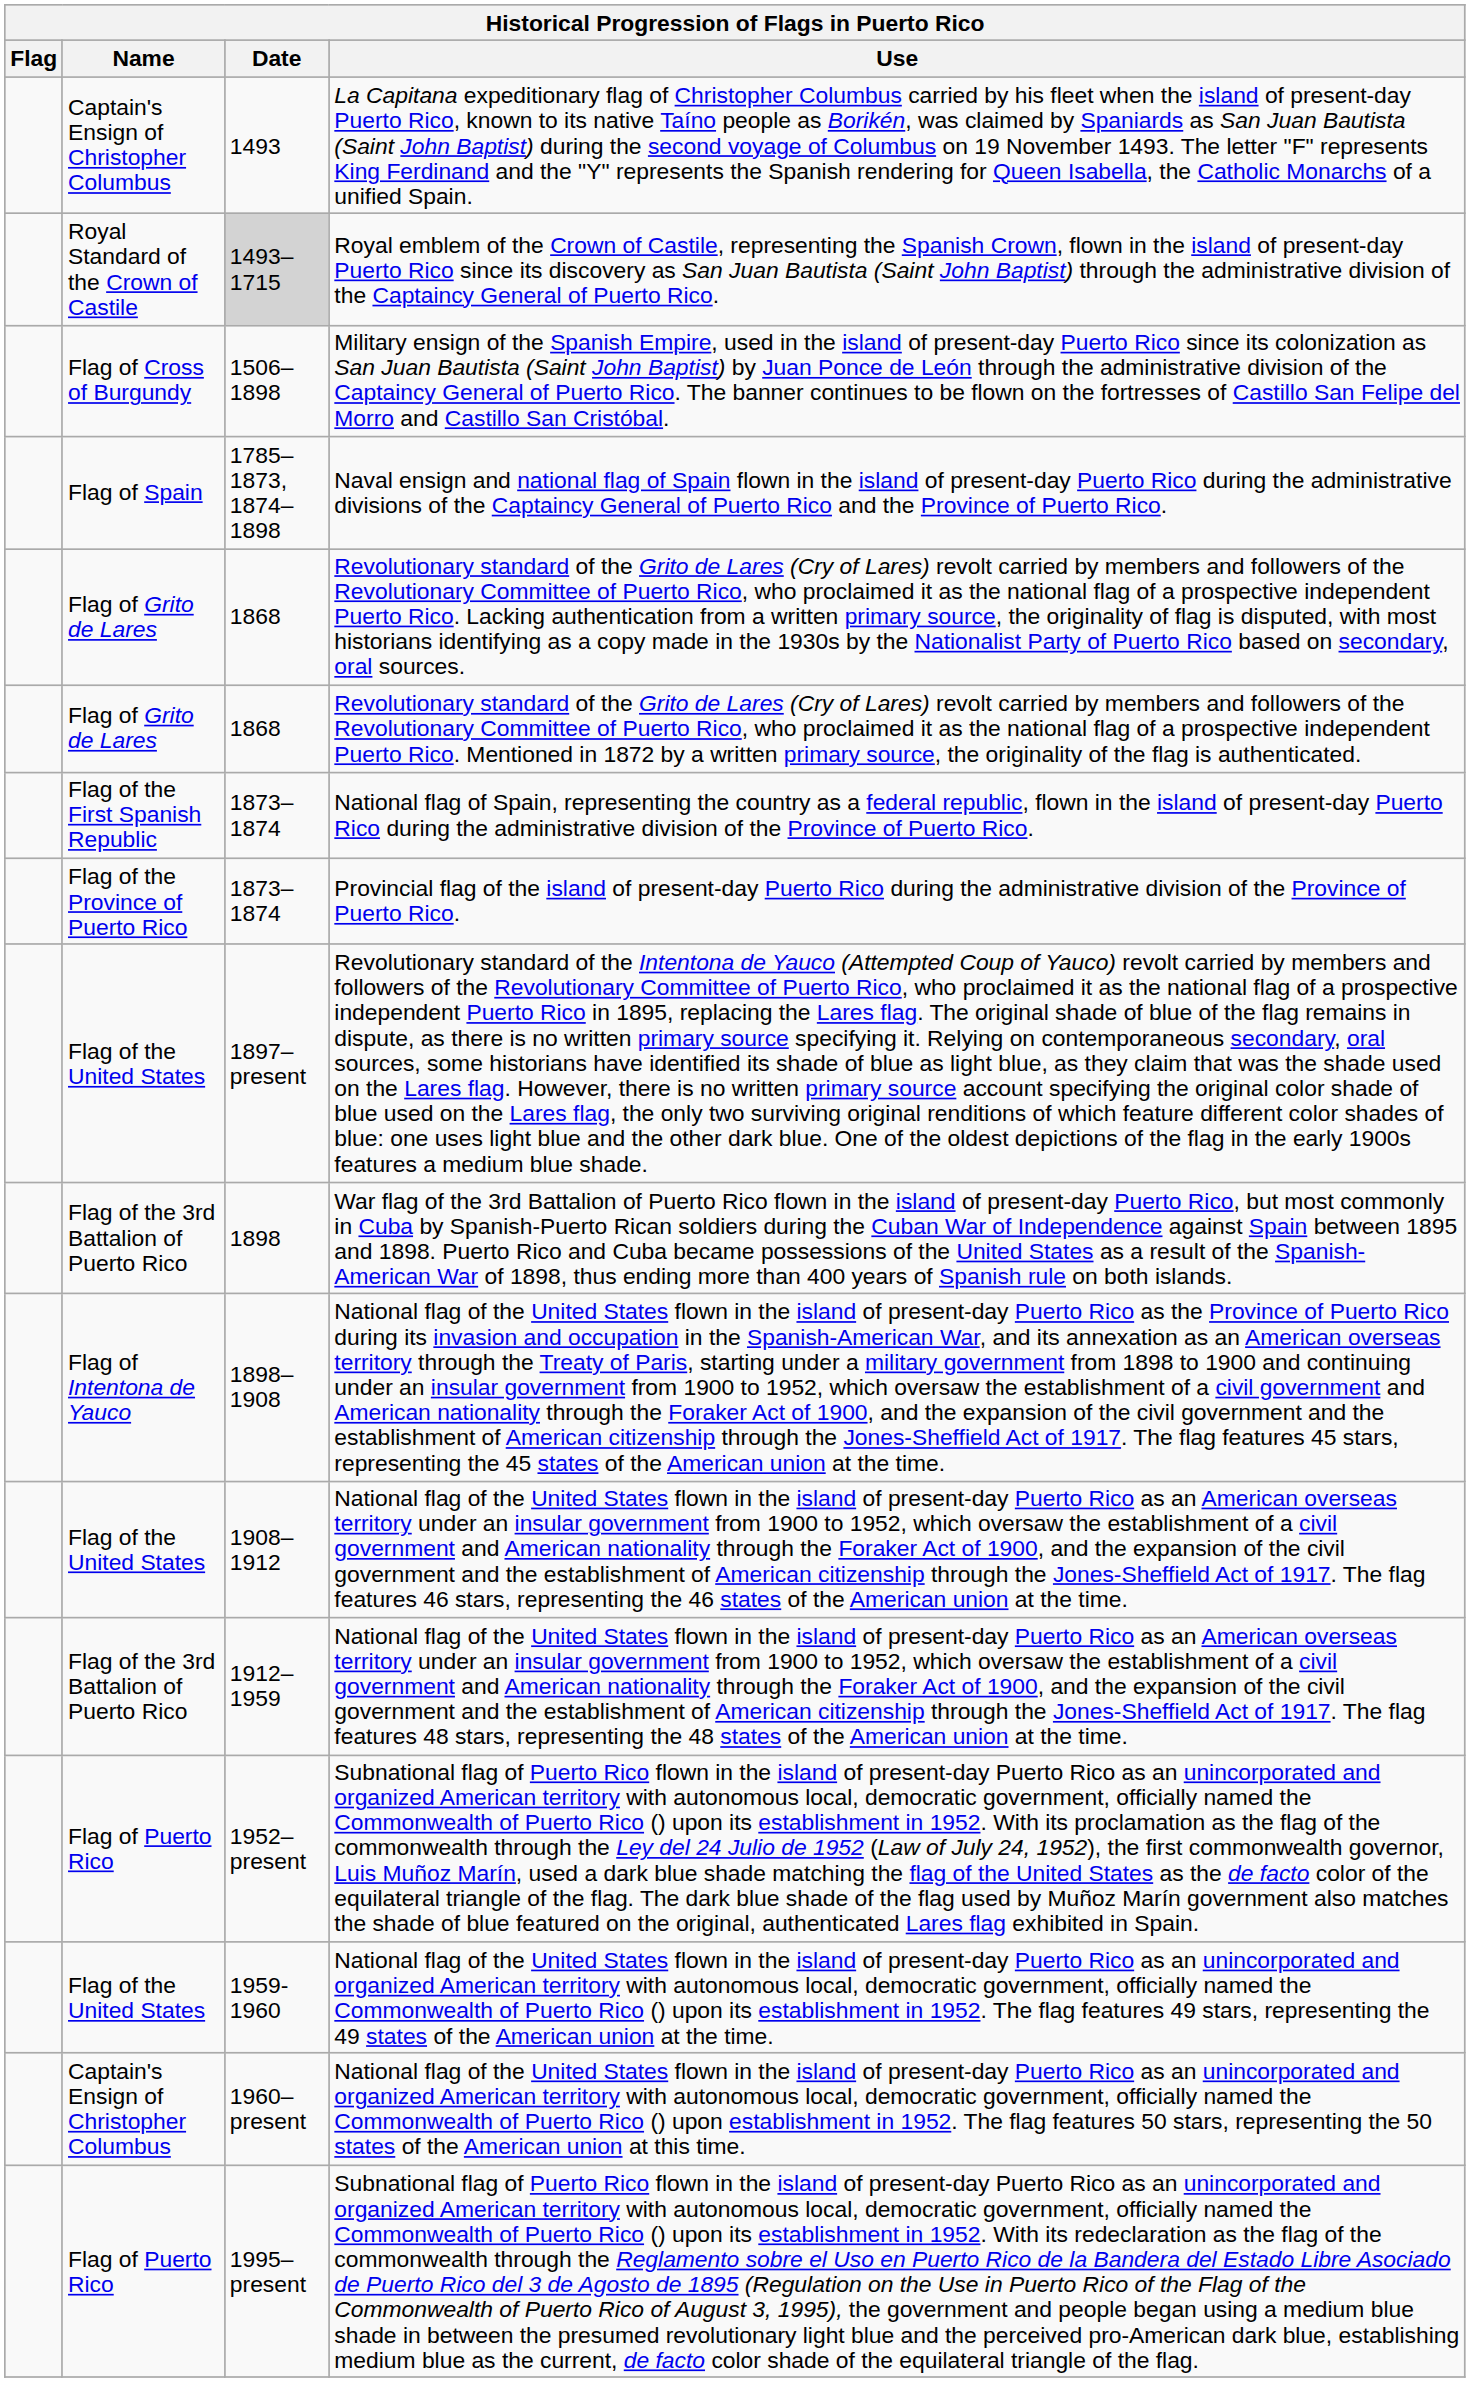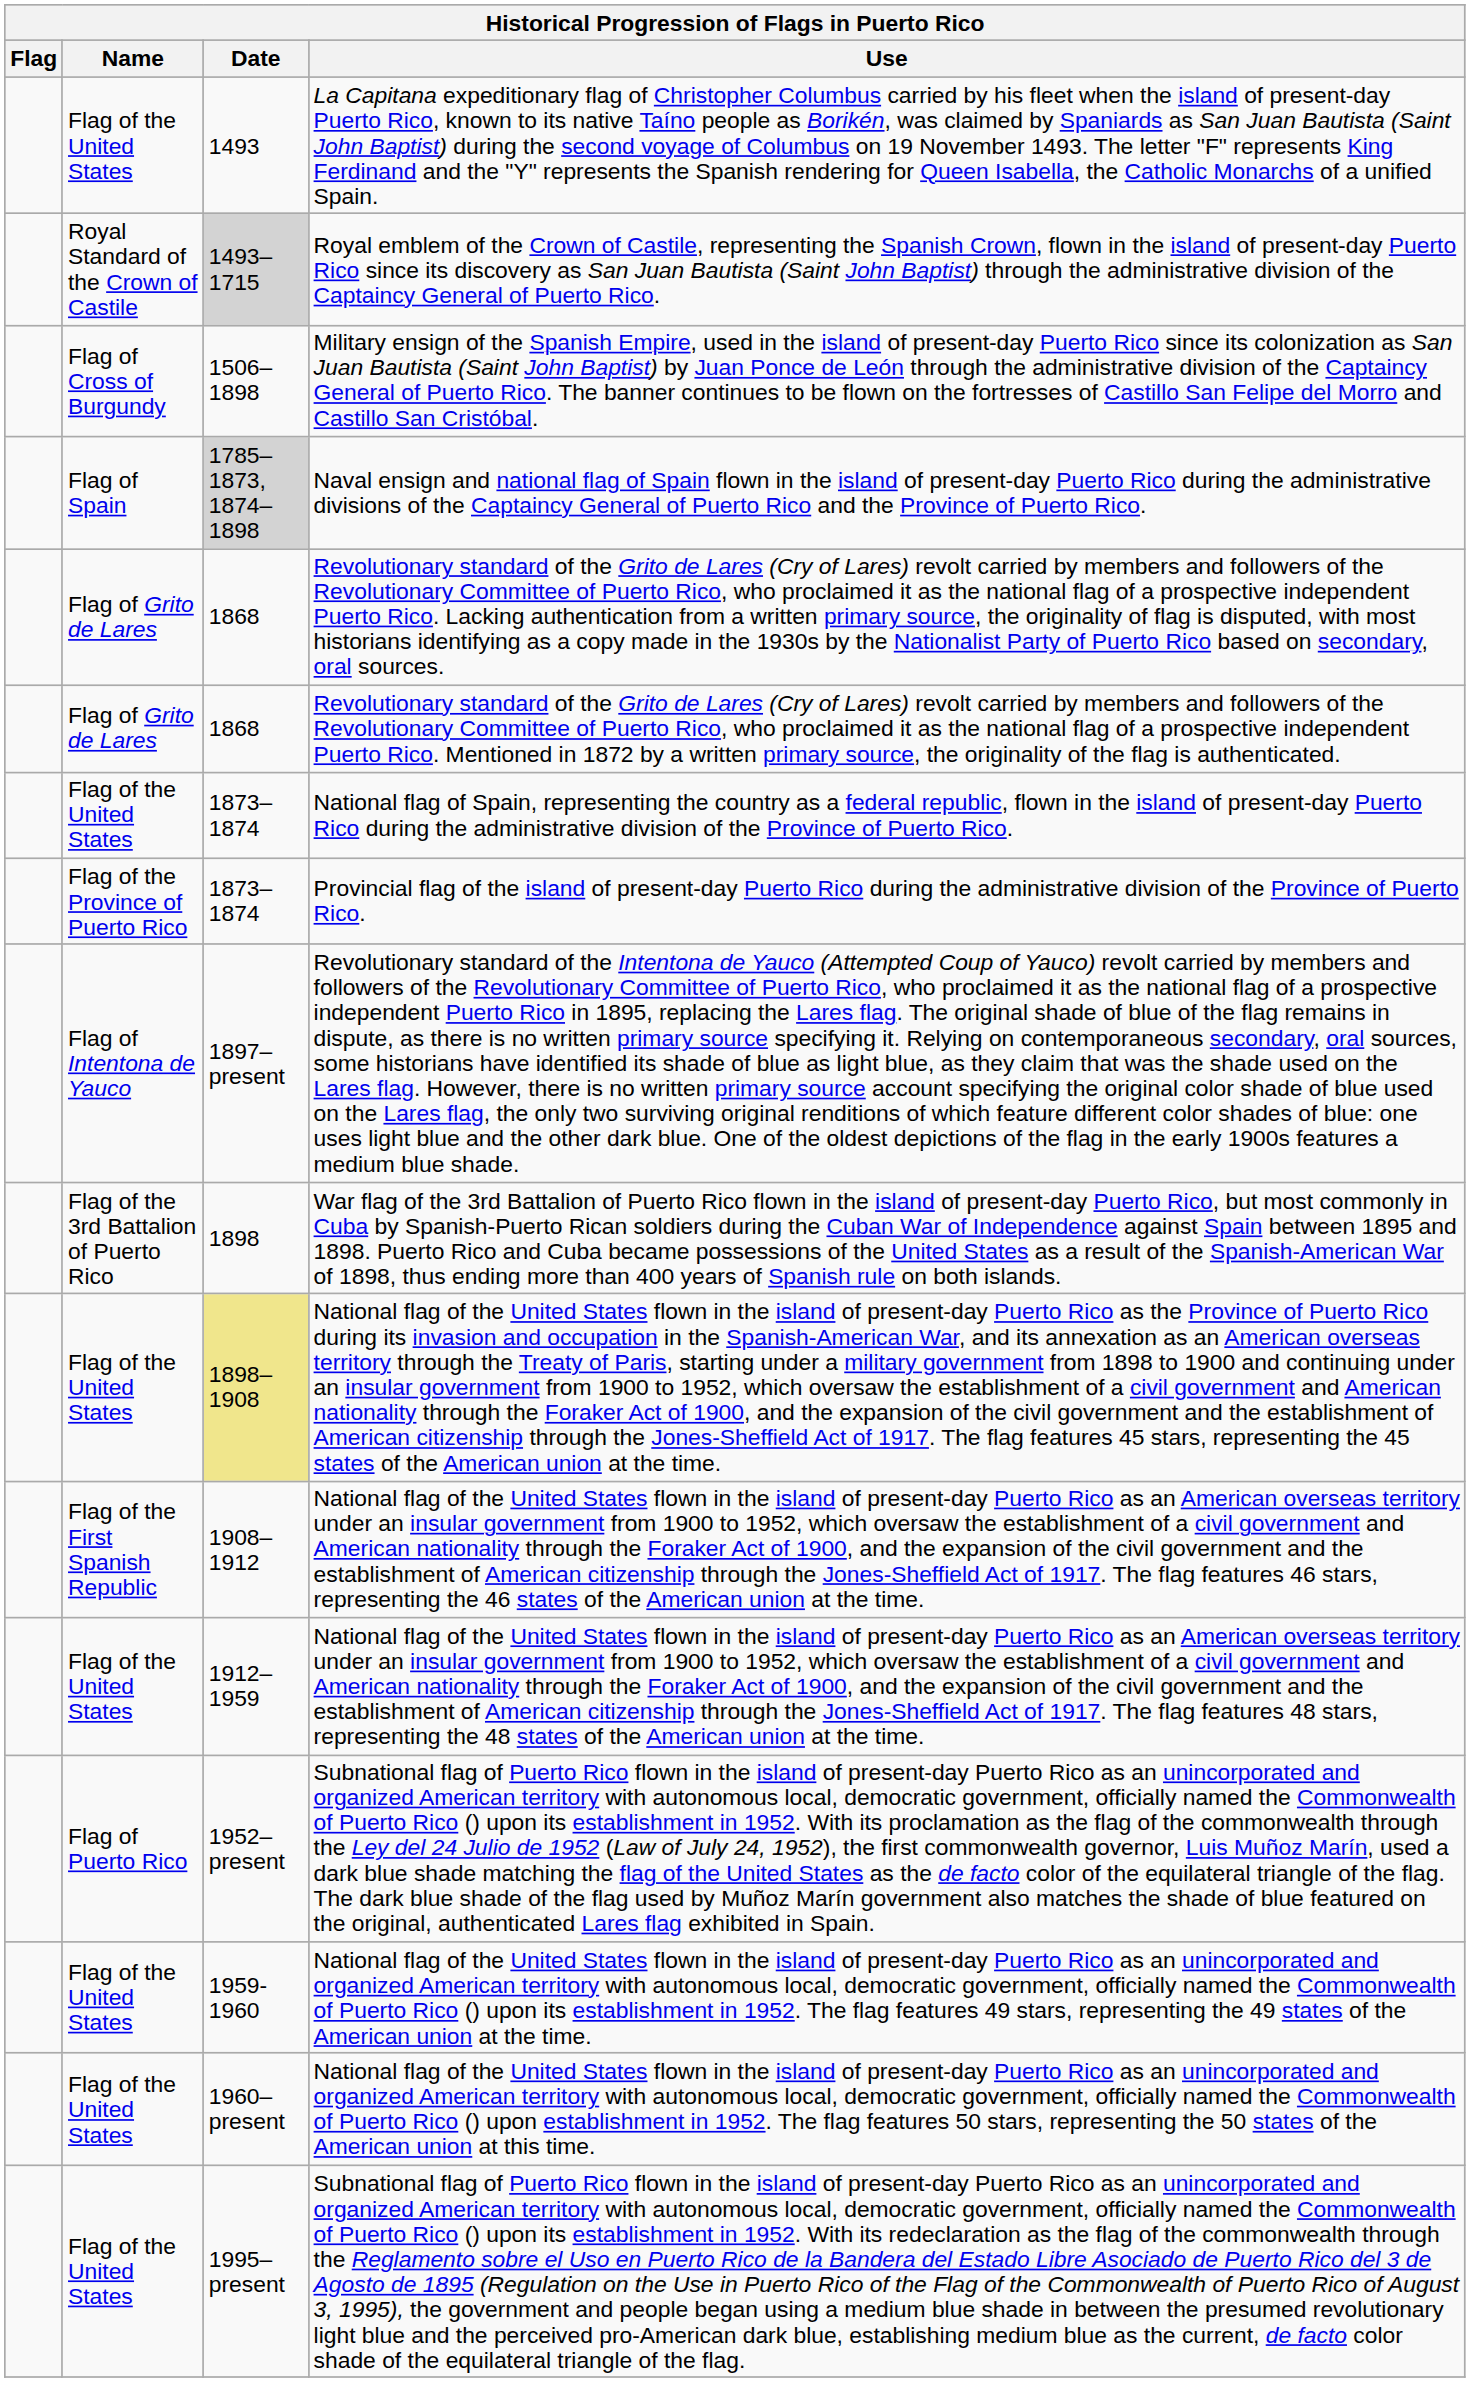(127, 145) Captain's Ensign of Christopher Columbus -> (122, 145) Flag of the United States
(262, 492) no background -> (241, 492) lightgrey background
(135, 815) Flag of the First Spanish Republic -> (122, 815) Flag of the United States
(137, 1063) Flag of the United States -> (132, 1063) Flag of Intentona de Yauco
(132, 1387) Flag of Intentona de Yauco -> (122, 1387) Flag of the United States
(262, 1387) no background -> (241, 1387) khaki background
(137, 1549) Flag of the United States -> (122, 1549) Flag of the First Spanish Republic
(142, 1686) Flag of the 3rd Battalion of Puerto Rico -> (122, 1686) Flag of the United States
(127, 2109) Captain's Ensign of Christopher Columbus -> (122, 2109) Flag of the United States
(140, 2271) Flag of Puerto Rico -> (122, 2271) Flag of the United States
